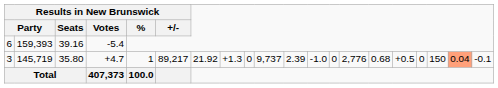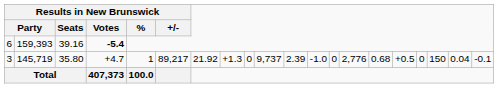(115, 43) normal -> (115, 43) bold
(460, 59) lightsalmon background -> (460, 59) no background
